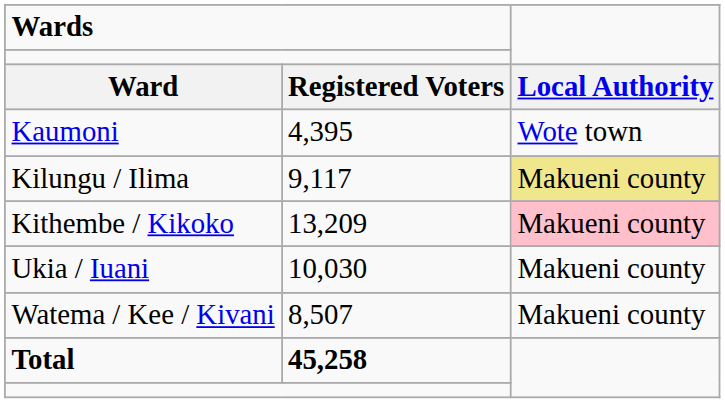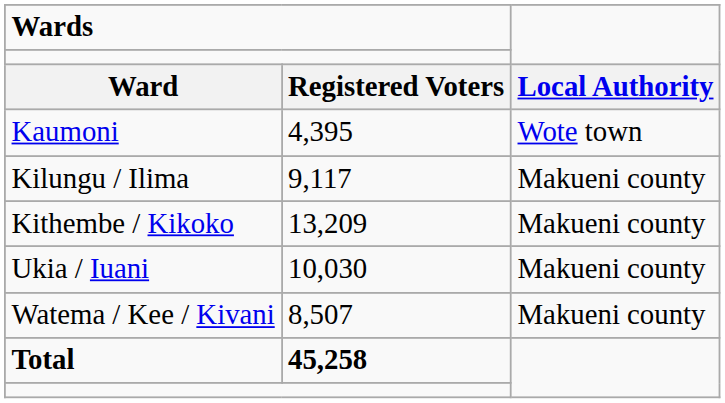(611, 177) khaki background -> (611, 177) no background
(611, 223) pink background -> (611, 223) no background
